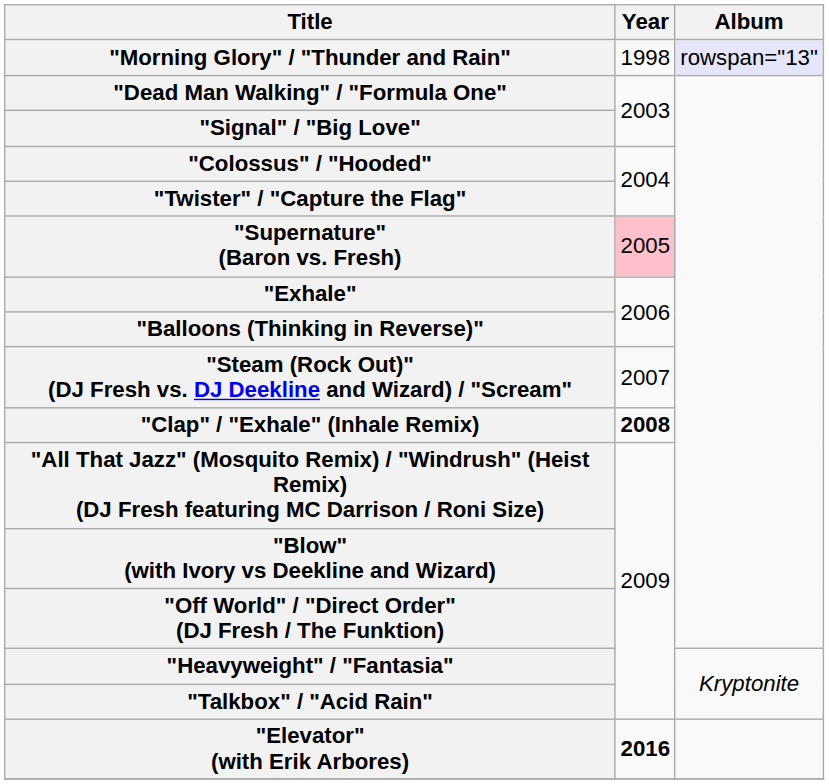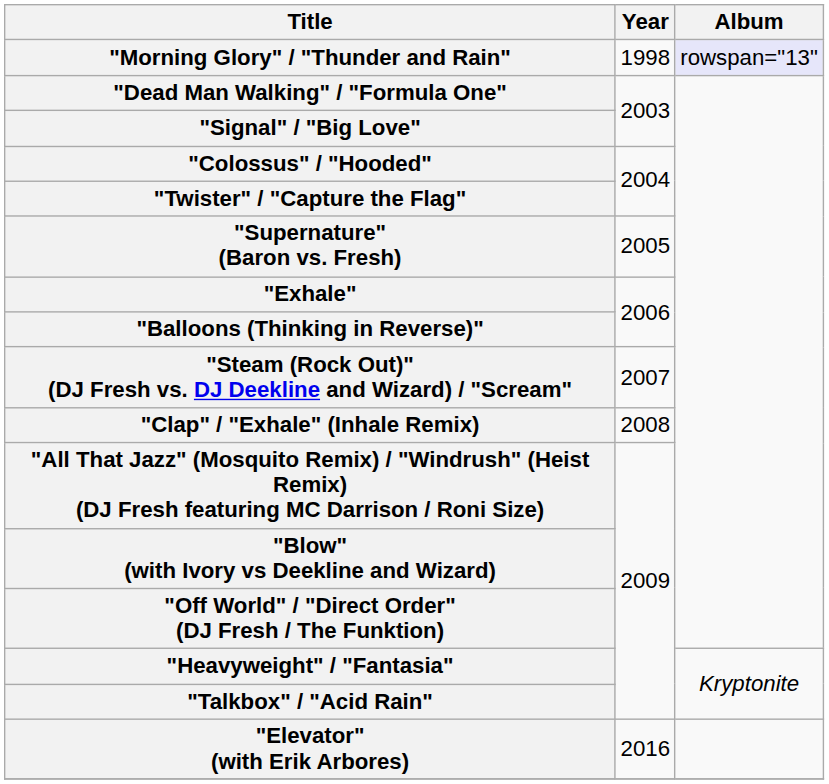(645, 246) pink background -> (645, 246) no background
(645, 424) bold -> (645, 424) normal
(645, 749) bold -> (645, 749) normal
